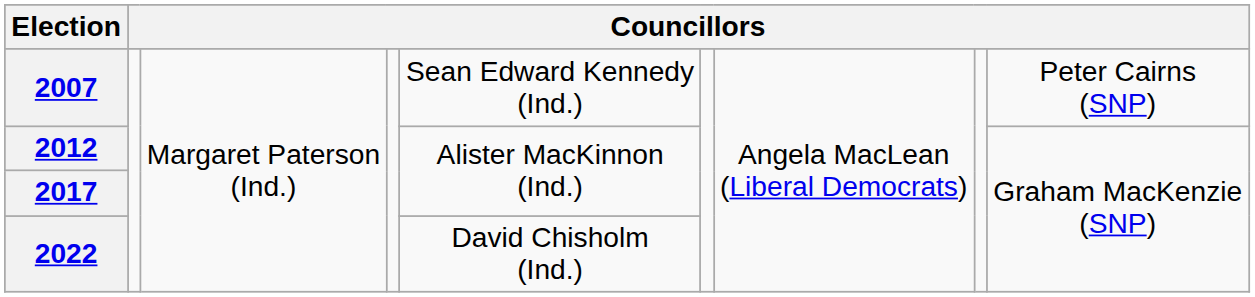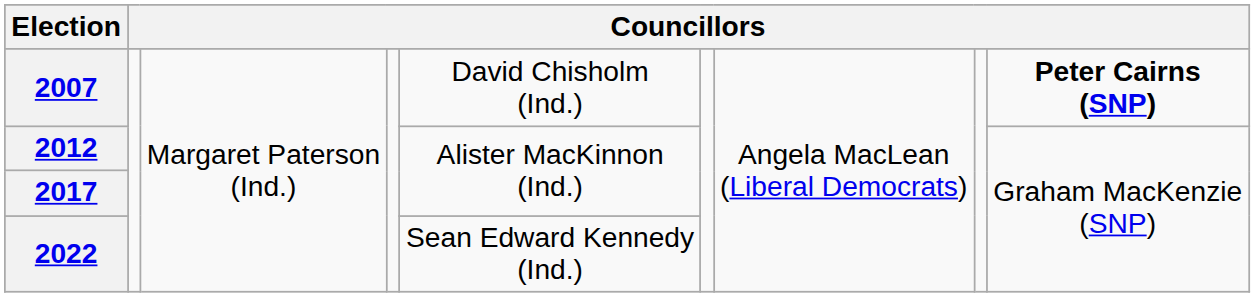(550, 87) Sean Edward Kennedy (Ind.) -> (550, 87) David Chisholm (Ind.)
(1118, 87) normal -> (1118, 87) bold
(550, 252) David Chisholm (Ind.) -> (550, 252) Sean Edward Kennedy (Ind.)
